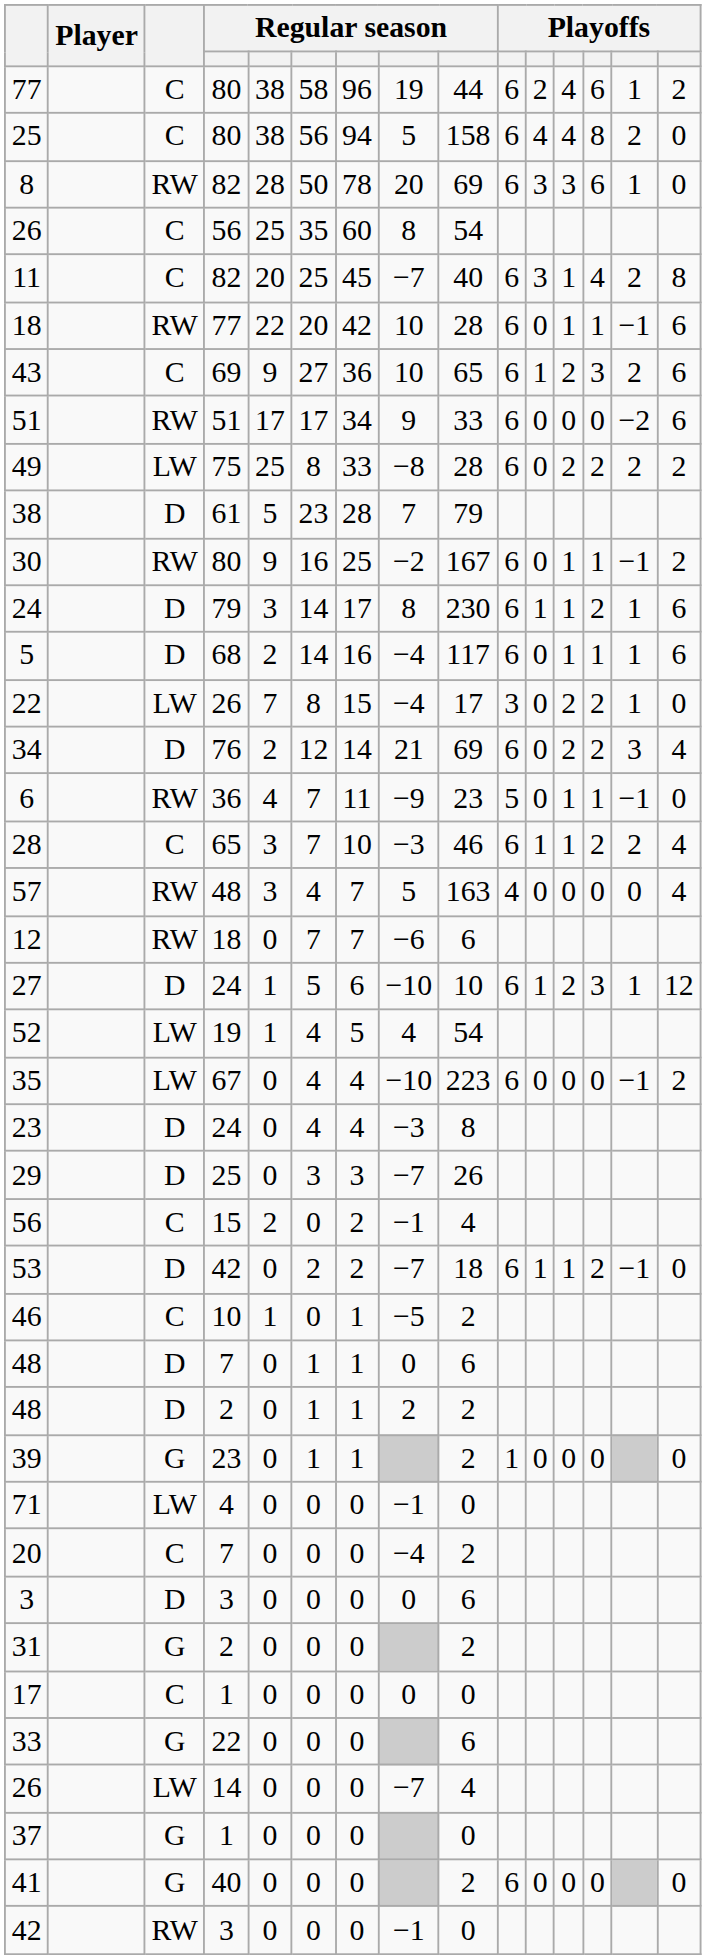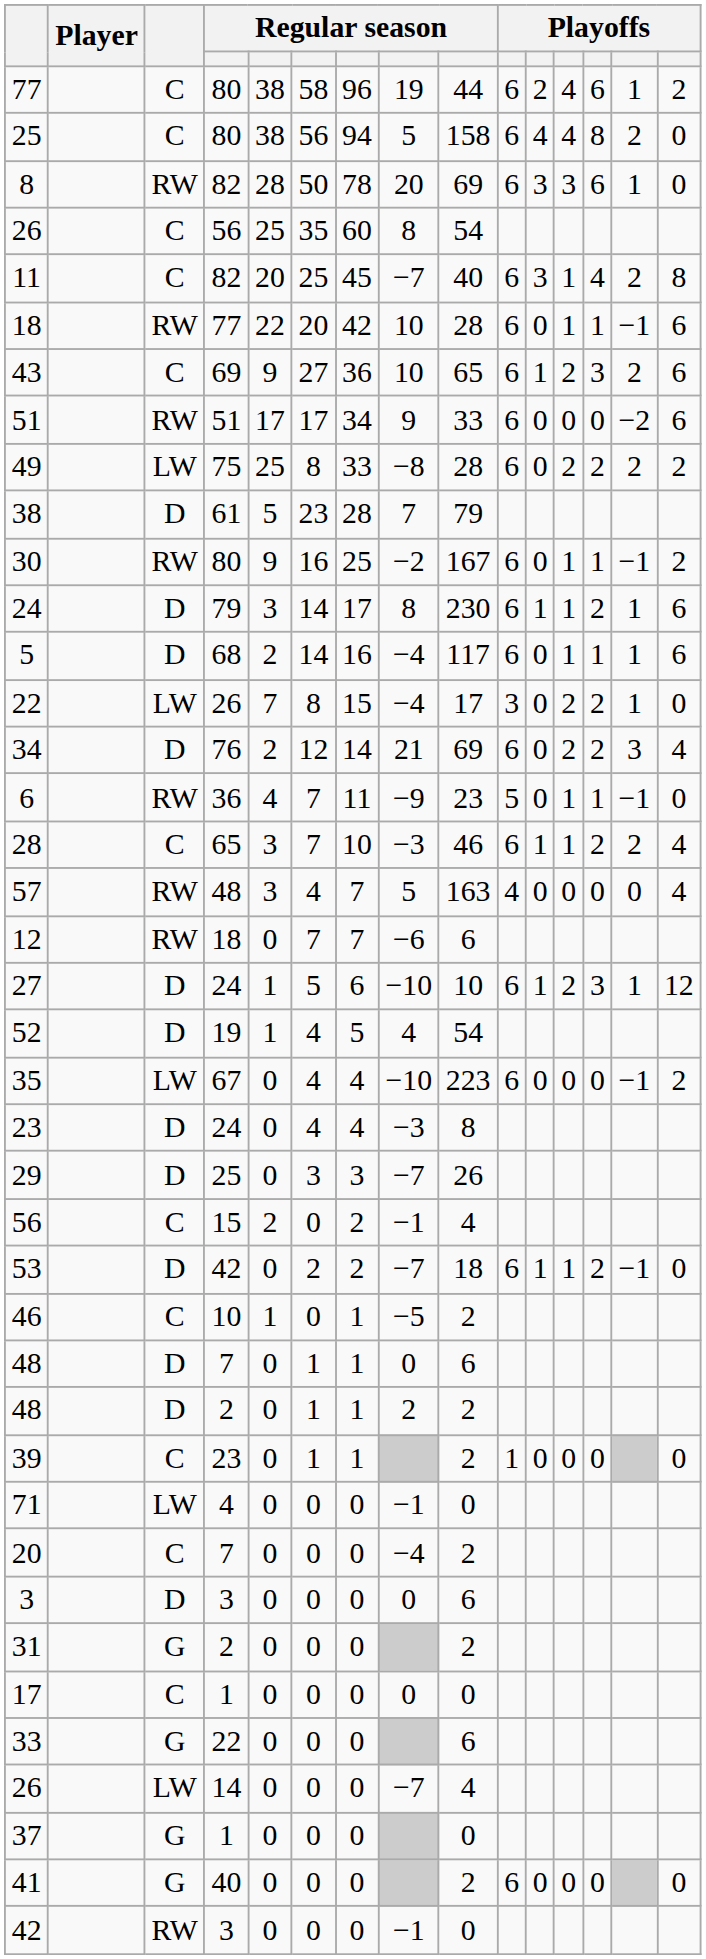(175, 1032) LW -> (175, 1032) D
(175, 1457) G -> (175, 1457) C
